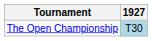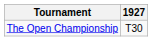(134, 28) lightblue background -> (134, 28) no background
